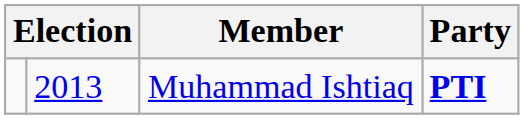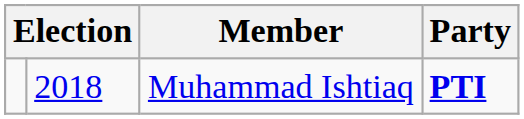(68, 85) 2013 -> (68, 85) 2018
